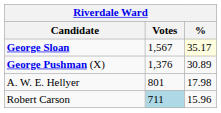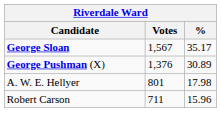(199, 47) lightyellow background -> (199, 47) no background
(156, 99) lightblue background -> (156, 99) no background
